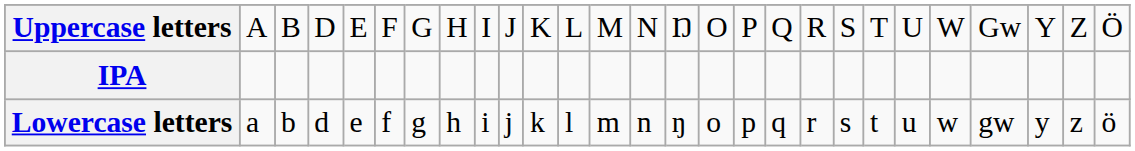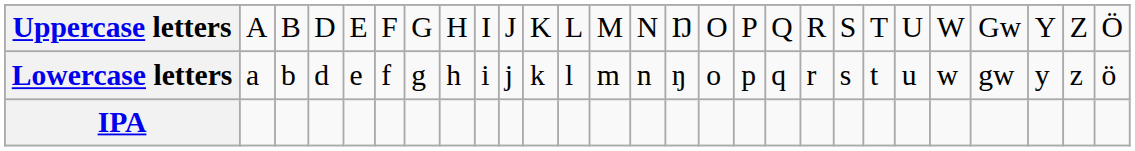rows swapped: (122, 121) <-> (122, 74)
